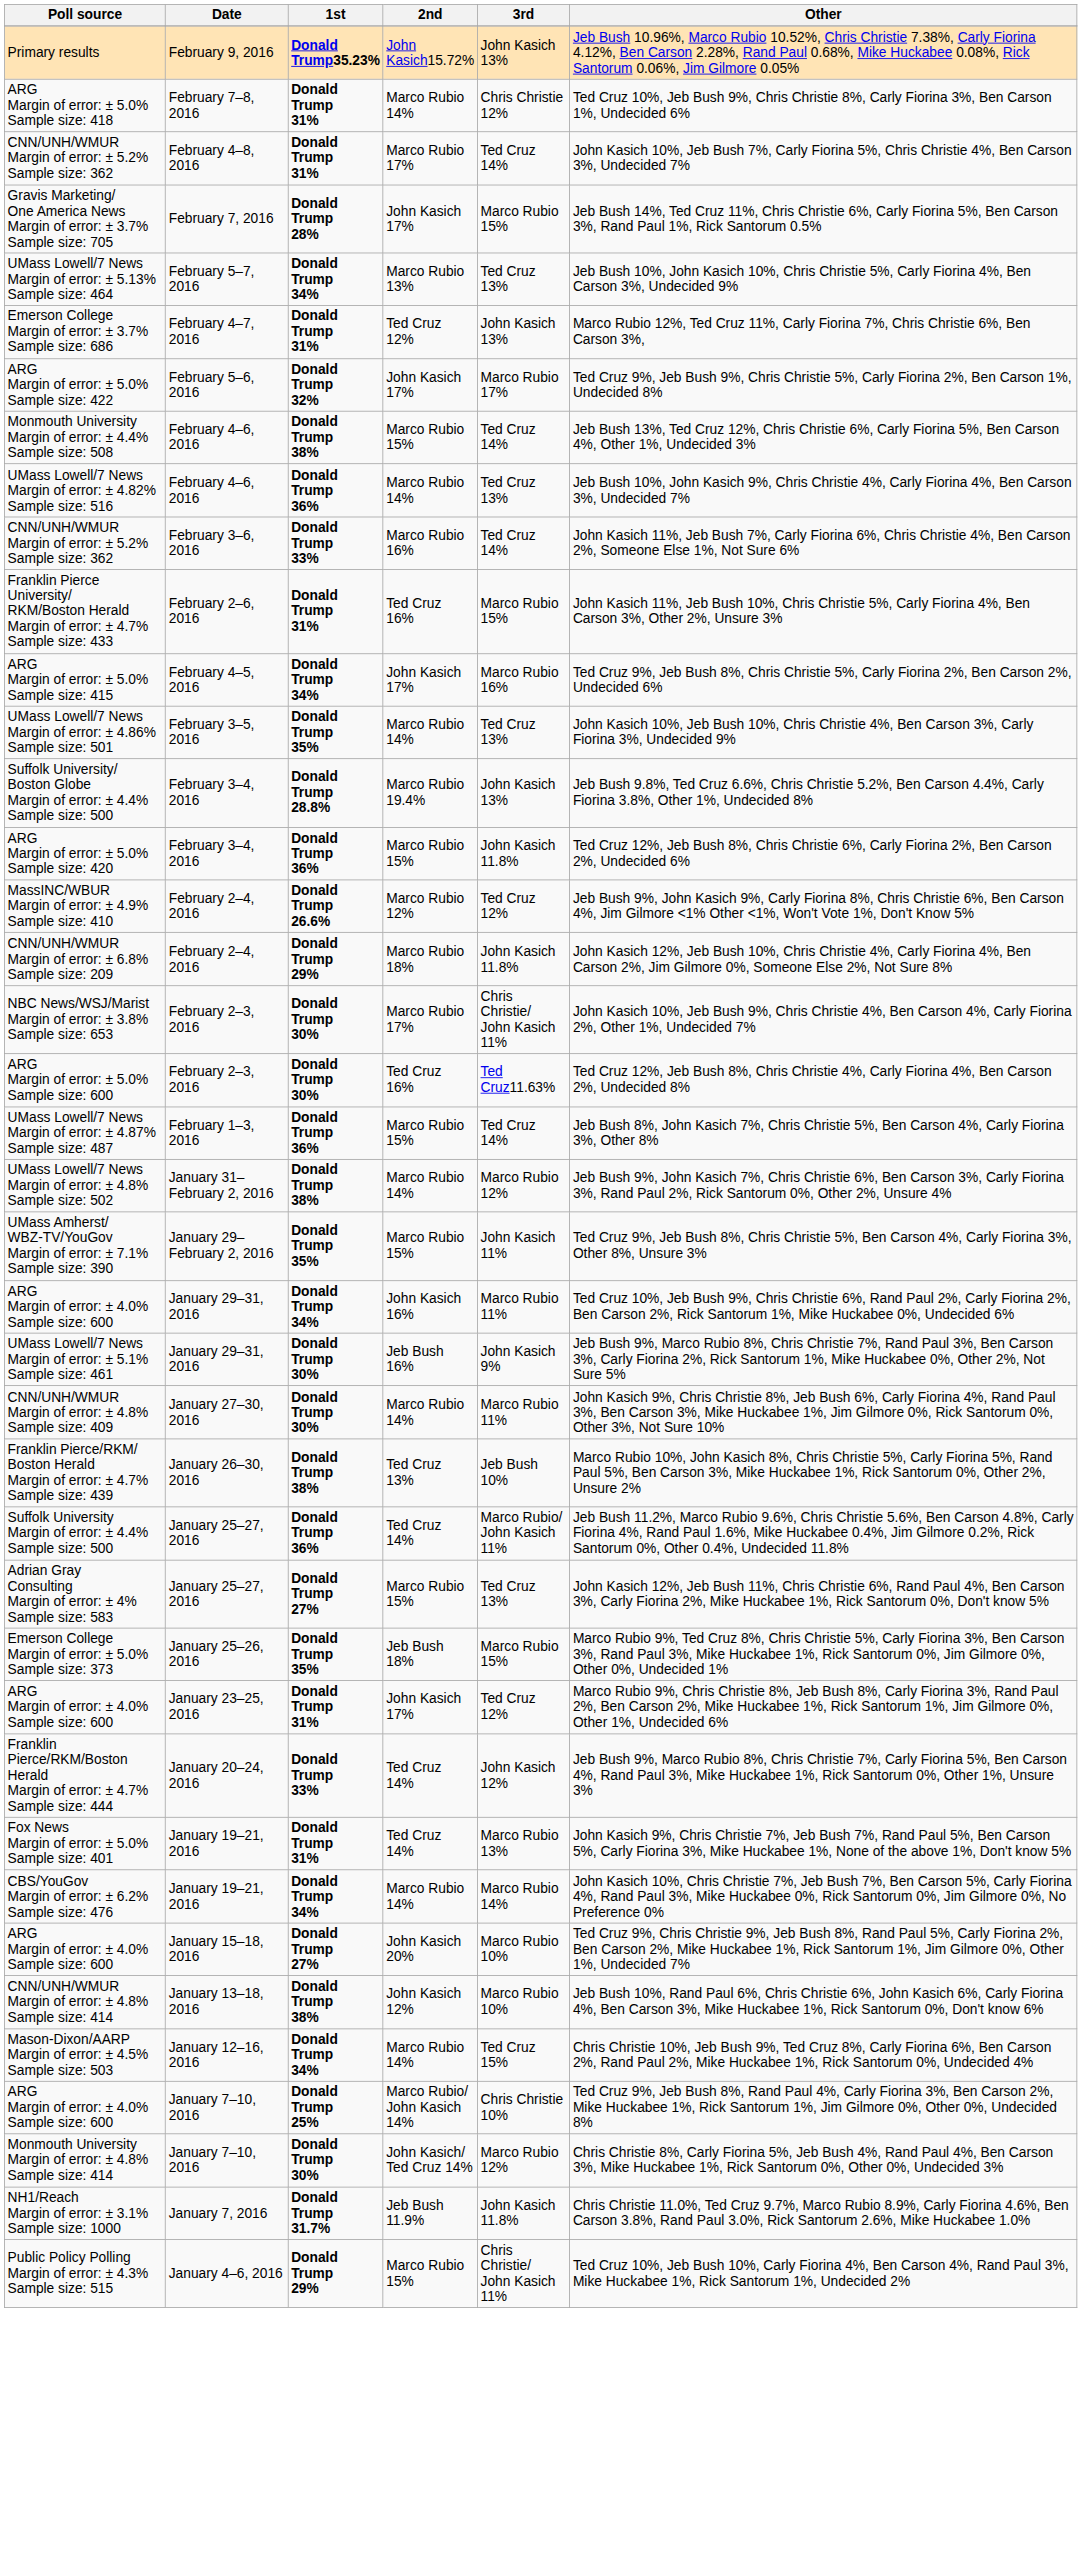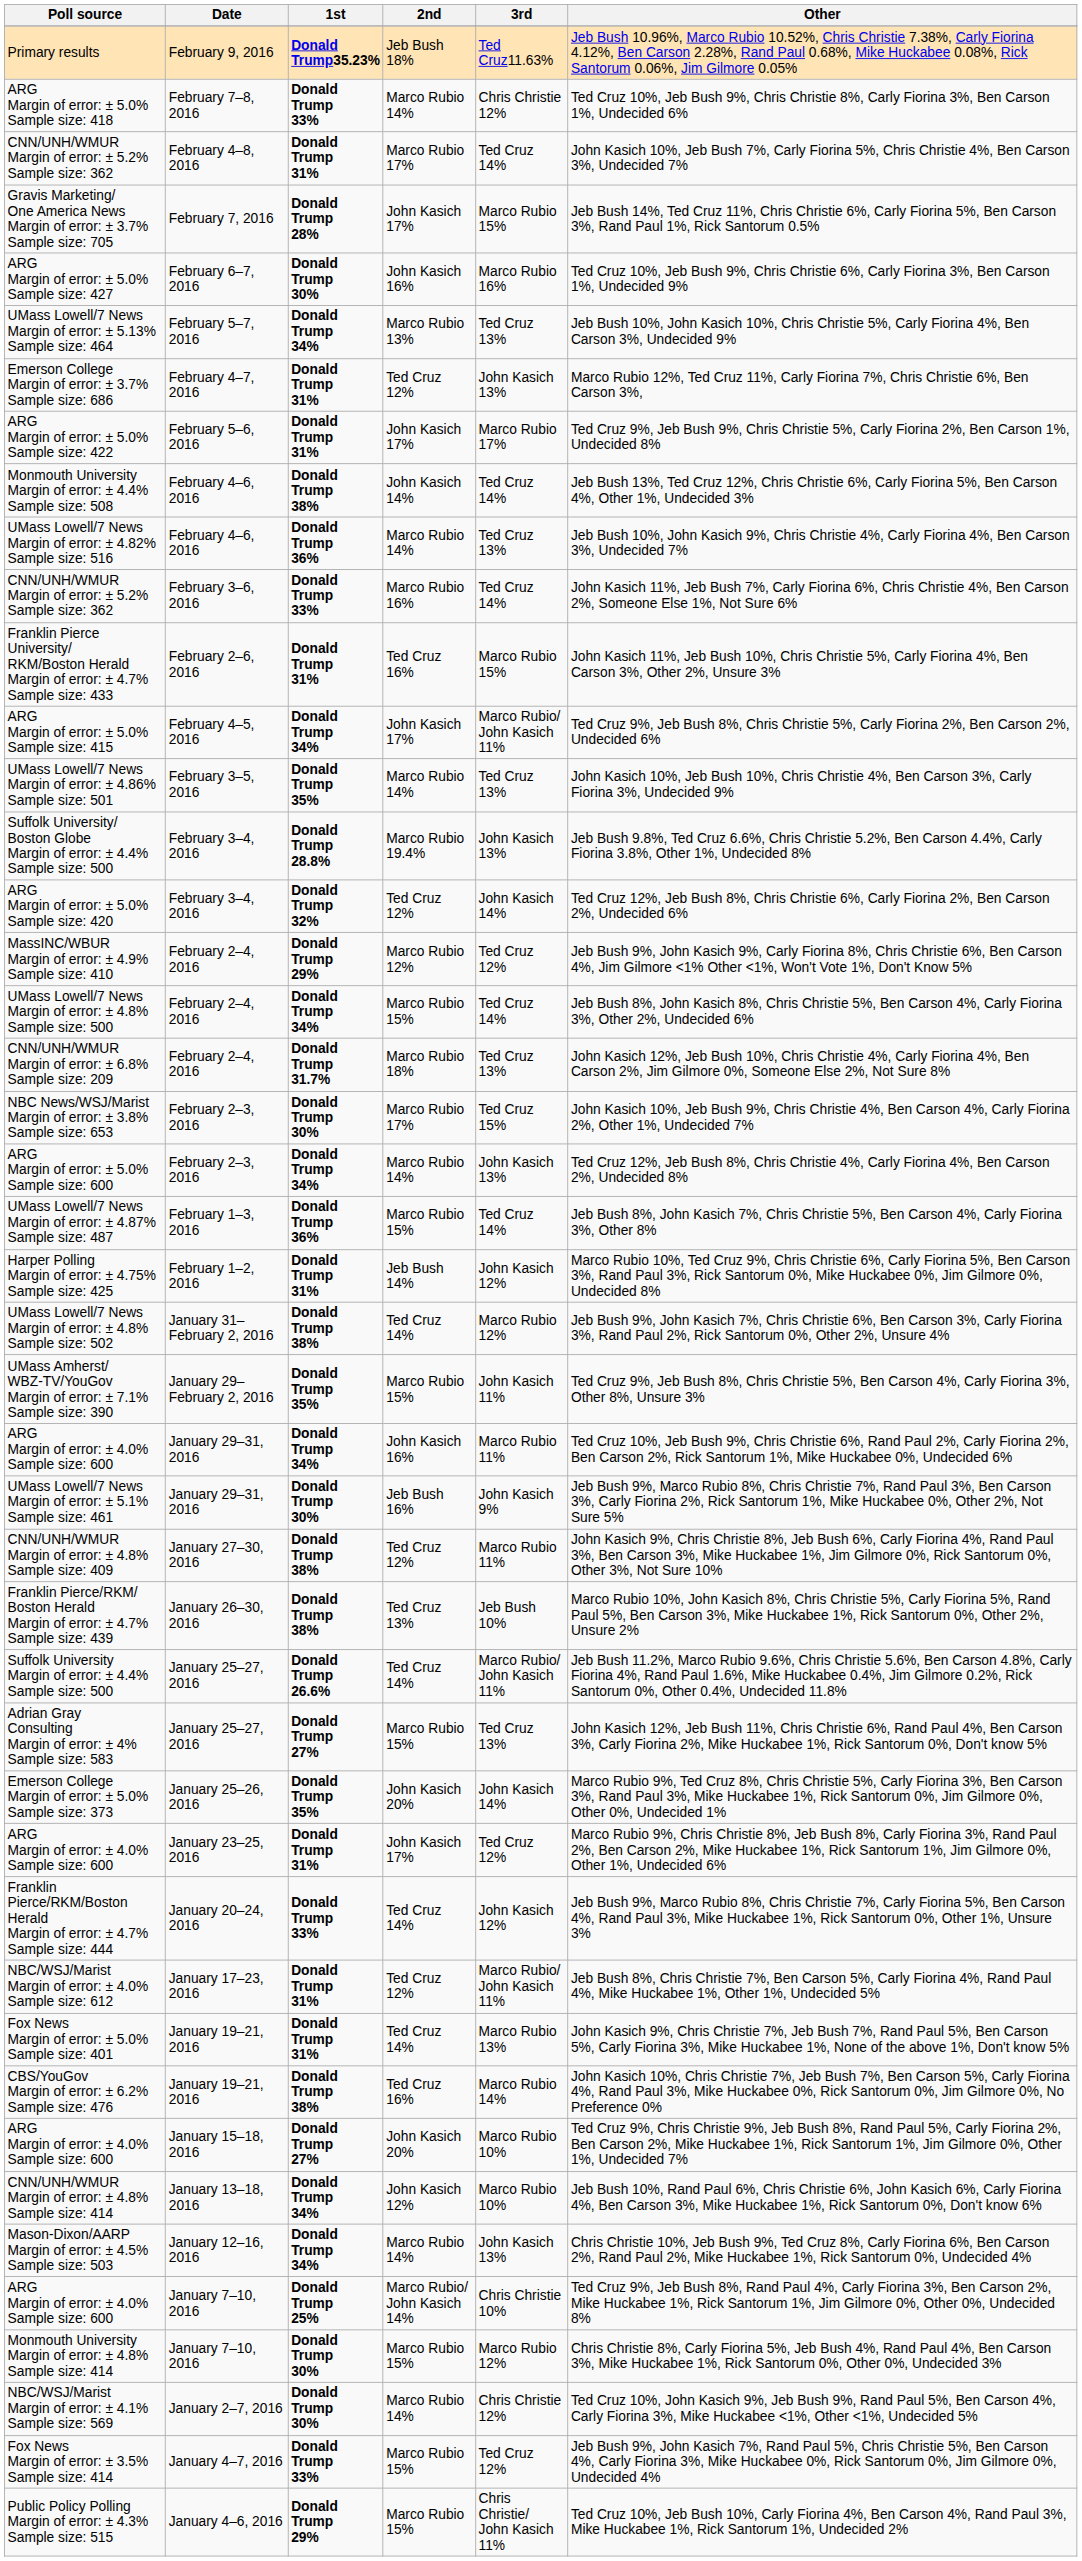(430, 52) John Kasich15.72% -> (415, 52) Jeb Bush 18%
(518, 52) John Kasich 13% -> (516, 52) Ted Cruz11.63%
(315, 105) Donald Trump 31% -> (315, 105) Donald Trump 33%
+ row: (78, 279)
(315, 384) Donald Trump 32% -> (315, 437) Donald Trump 31%
(425, 437) Marco Rubio 15% -> (424, 490) John Kasich 14%
(520, 679) Marco Rubio 16% -> (520, 732) Marco Rubio/ John Kasich 11%
(315, 853) Donald Trump 36% -> (315, 906) Donald Trump 32%
(425, 853) Marco Rubio 15% -> (414, 906) Ted Cruz 12%
(518, 853) John Kasich 11.8% -> (516, 906) John Kasich 14%
(315, 906) Donald Trump 26.6% -> (315, 959) Donald Trump 29%
+ row: (78, 1011)
(315, 959) Donald Trump 29% -> (315, 1064) Donald Trump 31.7%
(518, 959) John Kasich 11.8% -> (506, 1064) Ted Cruz 13%
(518, 1019) Chris Christie/ John Kasich 11% -> (506, 1117) Ted Cruz 15%
(315, 1080) Donald Trump 30% -> (315, 1170) Donald Trump 34%
(414, 1080) Ted Cruz 16% -> (425, 1170) Marco Rubio 14%
(518, 1080) Ted Cruz11.63% -> (516, 1170) John Kasich 13%
+ row: (82, 1275)
(425, 1185) Marco Rubio 14% -> (414, 1328) Ted Cruz 14%
(315, 1412) Donald Trump 30% -> (315, 1555) Donald Trump 38%
(425, 1412) Marco Rubio 14% -> (414, 1555) Ted Cruz 12%
(315, 1533) Donald Trump 36% -> (315, 1676) Donald Trump 26.6%
(415, 1654) Jeb Bush 18% -> (424, 1797) John Kasich 20%
(520, 1654) Marco Rubio 15% -> (516, 1797) John Kasich 14%
+ row: (78, 1986)
(315, 1896) Donald Trump 34% -> (315, 2092) Donald Trump 38%
(425, 1896) Marco Rubio 14% -> (414, 2092) Ted Cruz 16%
(315, 2002) Donald Trump 38% -> (315, 2197) Donald Trump 34%
(508, 2054) Ted Cruz 15% -> (516, 2250) John Kasich 13%
(429, 2160) John Kasich/ Ted Cruz 14% -> (425, 2356) Marco Rubio 15%
+ row: (78, 2408)
- row: (78, 2213)
+ row: (78, 2461)
